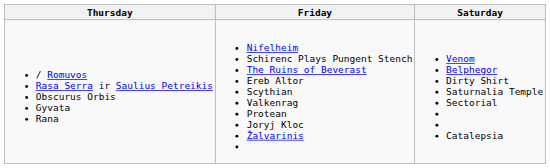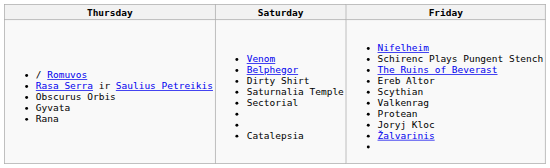columns swapped: (315, 12) <-> (480, 12)
